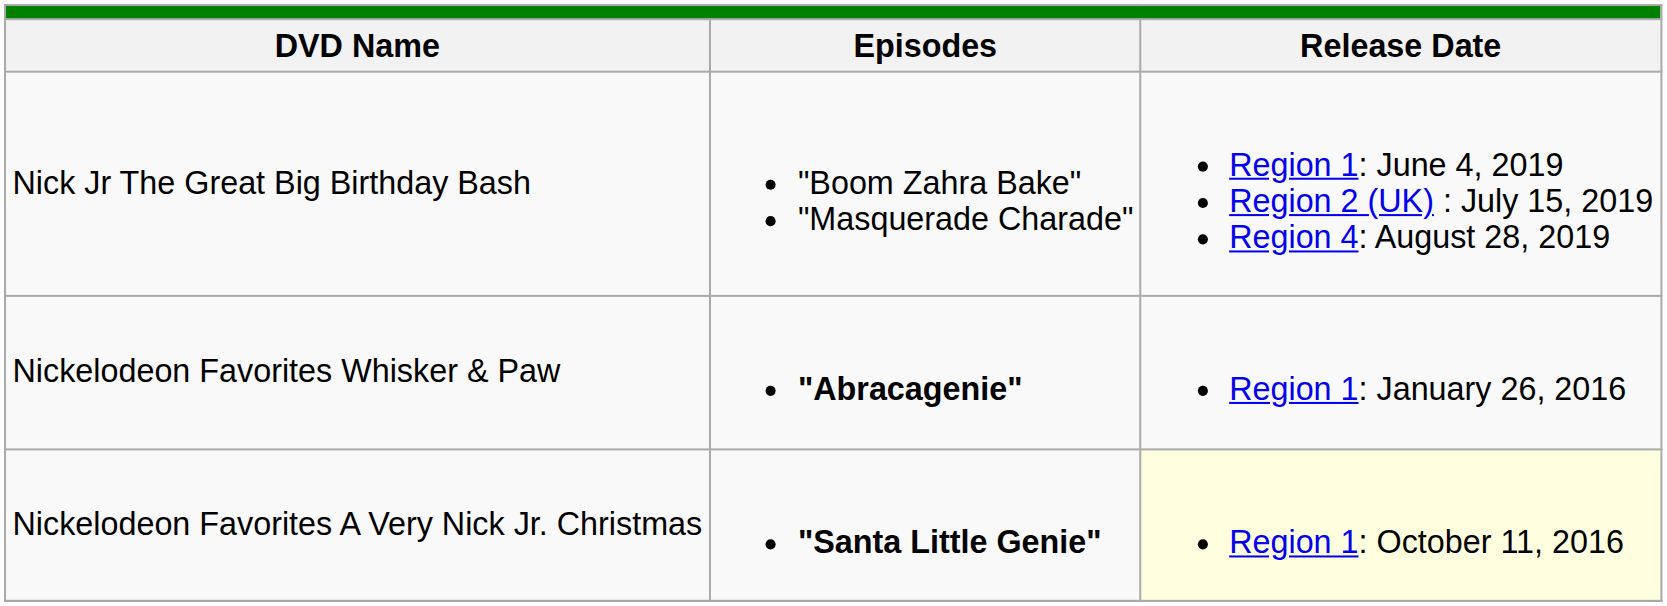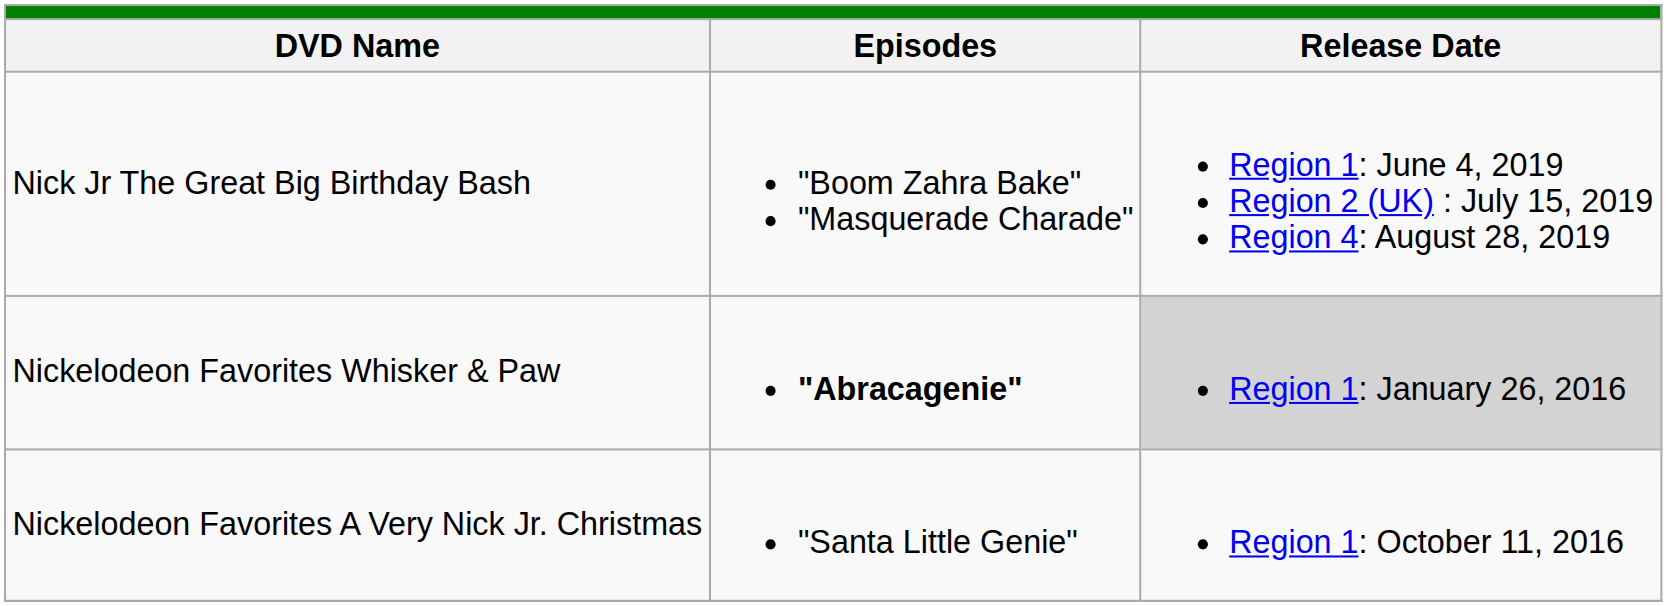(1401, 390) no background -> (1401, 390) lightgrey background
(925, 543) bold -> (925, 543) normal
(1401, 543) lightyellow background -> (1401, 543) no background
